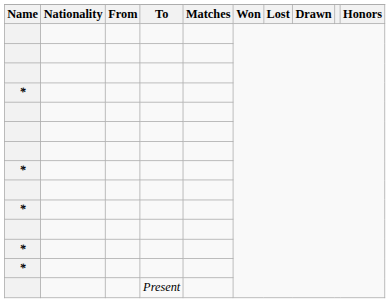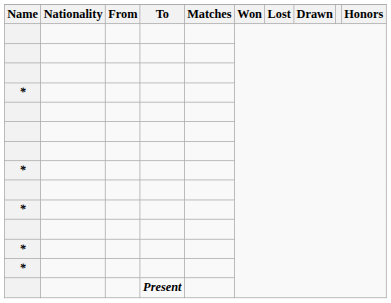(162, 287) normal -> (162, 287) bold
